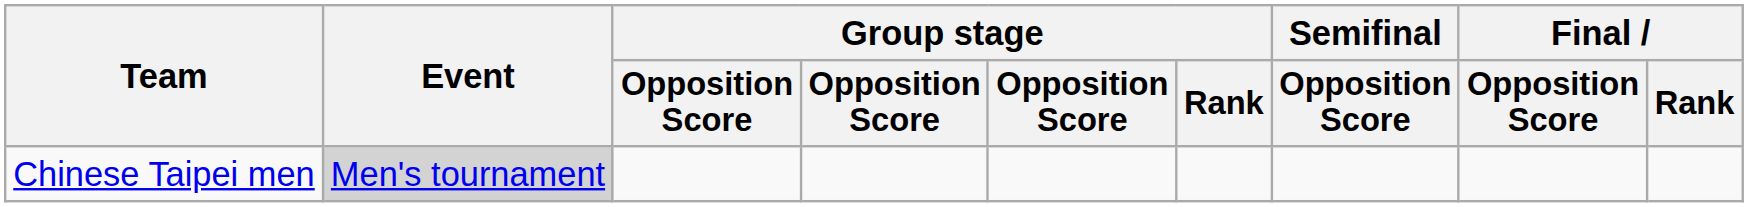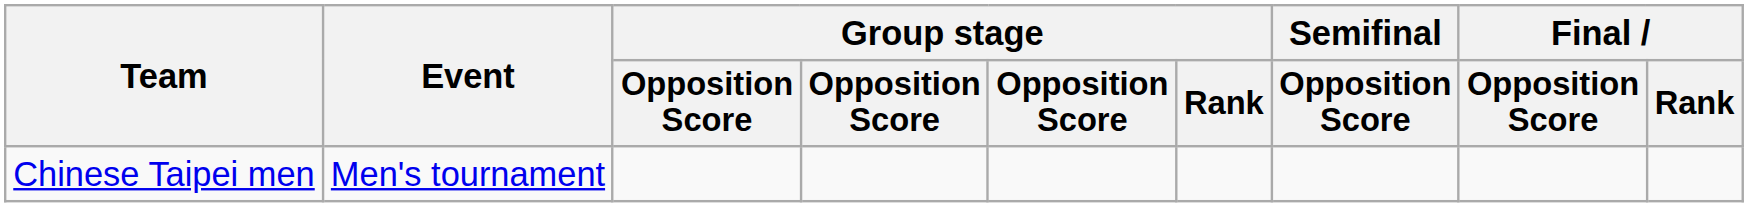(468, 174) lightgrey background -> (468, 174) no background
